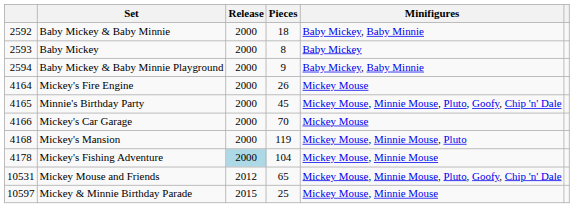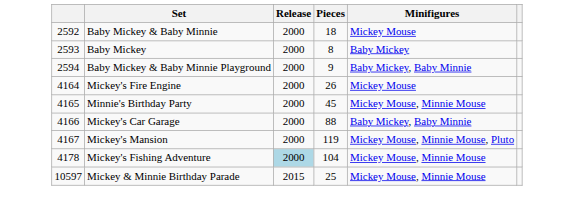(363, 31) Baby Mickey, Baby Minnie -> (383, 31) Mickey Mouse
(432, 104) Mickey Mouse, Minnie Mouse, Pluto, Goofy, Chip 'n' Dale -> (418, 104) Mickey Mouse, Minnie Mouse
(283, 122) 70 -> (331, 122) 88
(336, 122) Mickey Mouse -> (411, 122) Baby Mickey, Baby Minnie
(21, 140) 4168 -> (68, 140) 4167
- row: (100, 176)
